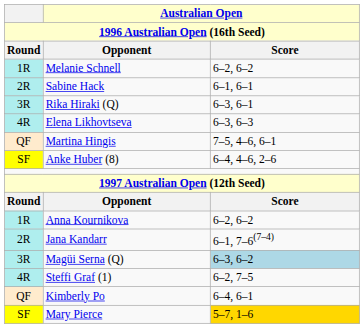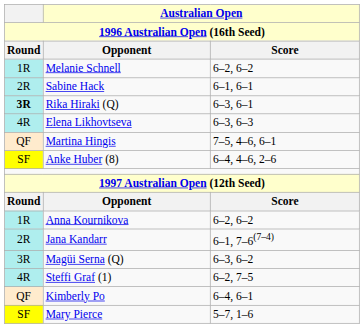(24, 104) normal -> (24, 104) bold
(233, 259) lightblue background -> (233, 259) no background
(233, 314) gold background -> (233, 314) no background
